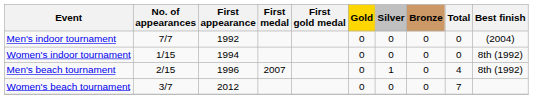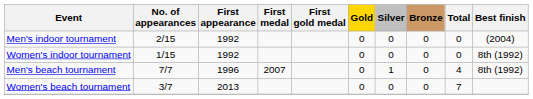(166, 39) 7/7 -> (166, 39) 2/15
(228, 54) 1994 -> (228, 54) 1992
(166, 70) 2/15 -> (166, 70) 7/7
(228, 86) 2012 -> (228, 86) 2013
